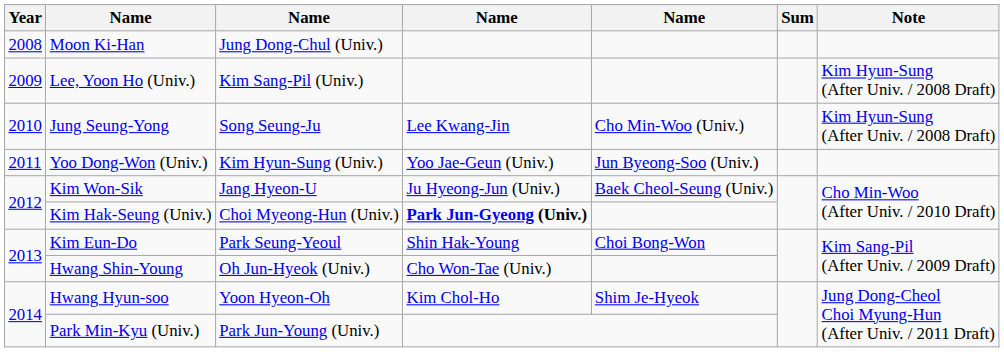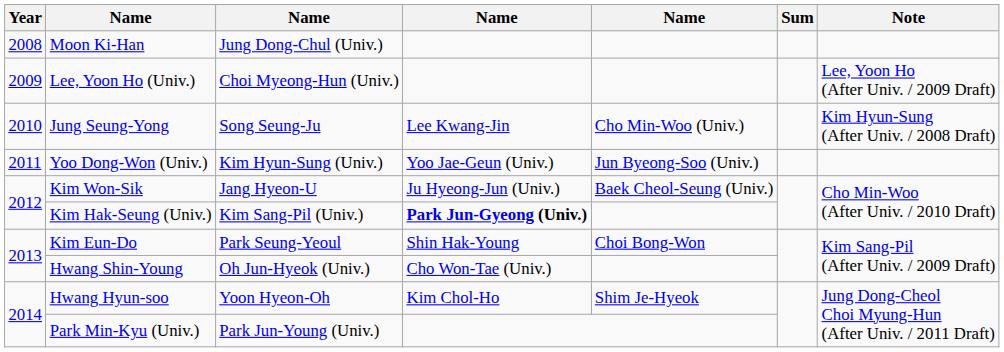(291, 80) Kim Sang-Pil (Univ.) -> (309, 80) Choi Myeong-Hun (Univ.)
(909, 80) Kim Hyun-Sung (After Univ. / 2008 Draft) -> (909, 80) Lee, Yoon Ho (After Univ. / 2009 Draft)
(309, 215) Choi Myeong-Hun (Univ.) -> (291, 215) Kim Sang-Pil (Univ.)
